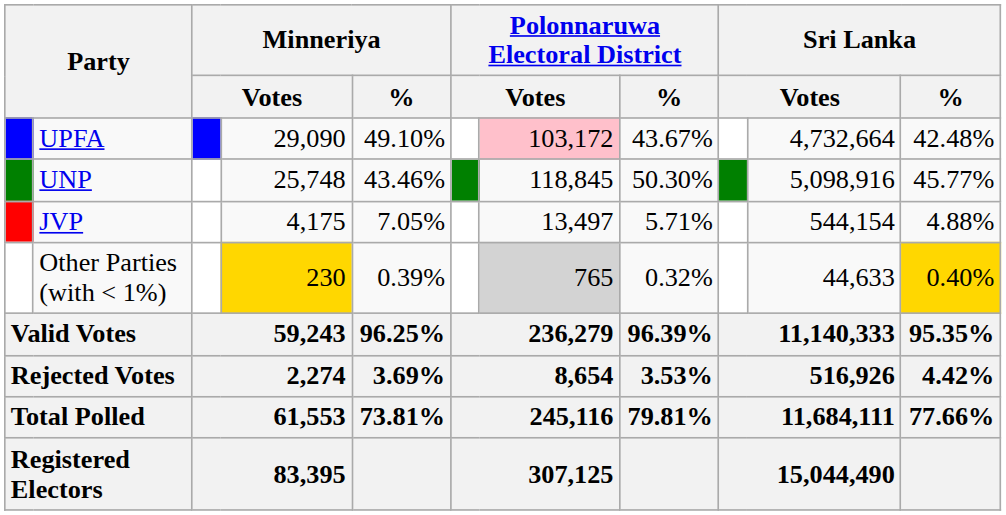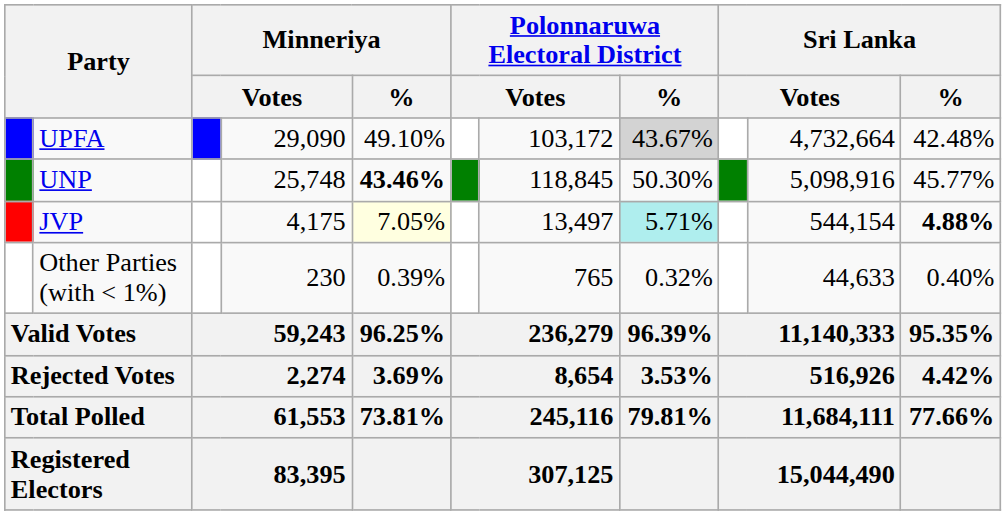(571, 138) pink background -> (571, 138) no background
(672, 138) no background -> (672, 138) lightgrey background
(405, 179) normal -> (402, 179) bold
(411, 221) no background -> (411, 221) lightyellow background
(679, 221) no background -> (679, 221) paleturquoise background
(960, 221) normal -> (958, 221) bold
(326, 277) gold background -> (326, 277) no background
(594, 277) lightgrey background -> (594, 277) no background
(960, 277) gold background -> (960, 277) no background
